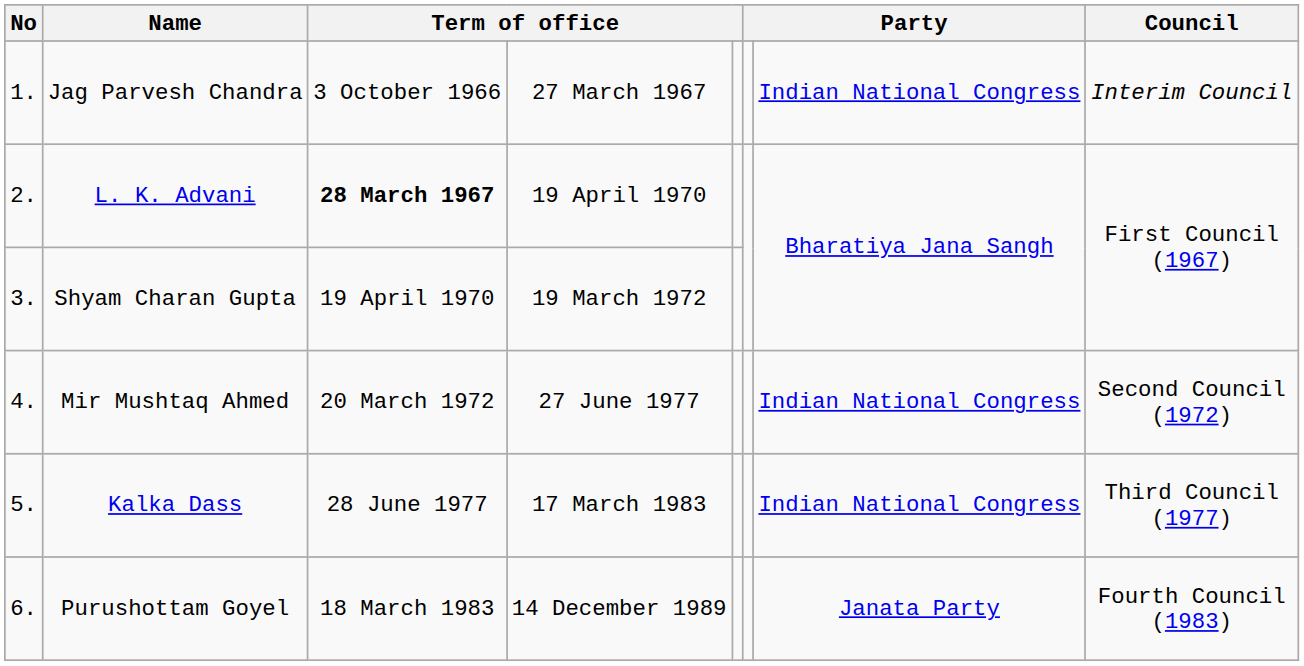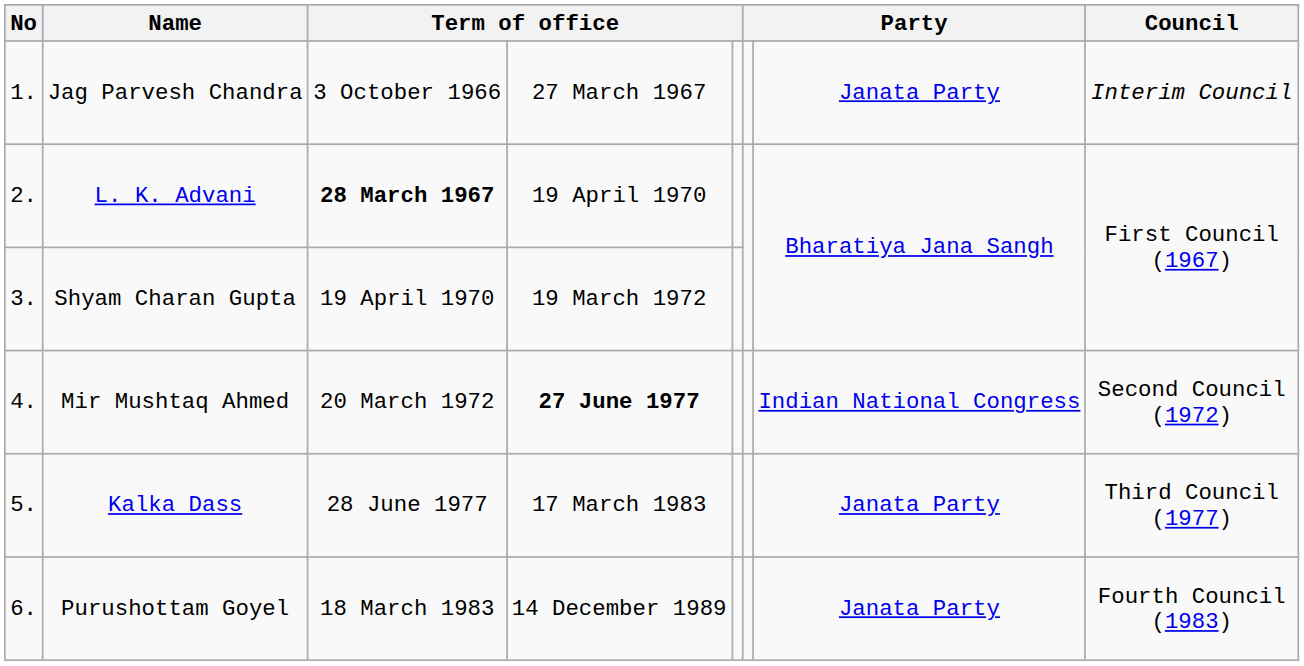(919, 93) Indian National Congress -> (919, 93) Janata Party
(619, 403) normal -> (619, 403) bold
(919, 506) Indian National Congress -> (919, 506) Janata Party
